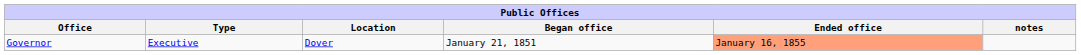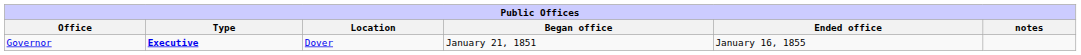(173, 42) normal -> (173, 42) bold
(761, 42) lightsalmon background -> (761, 42) no background
